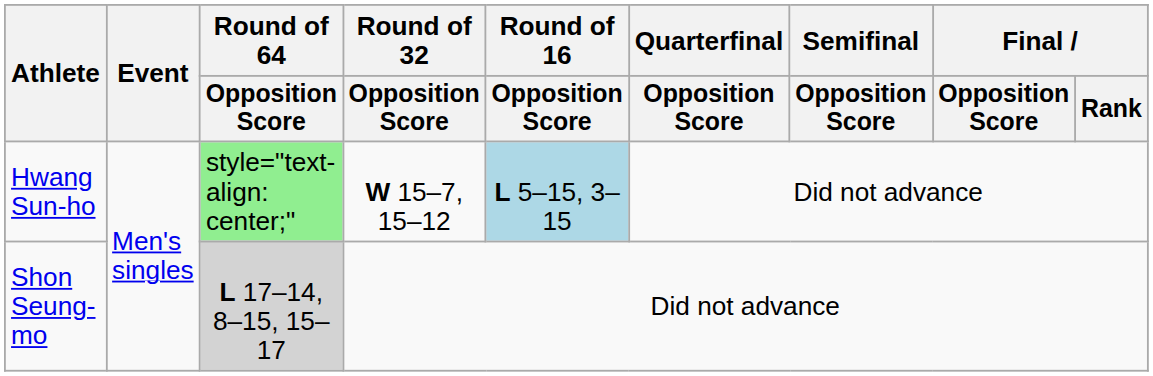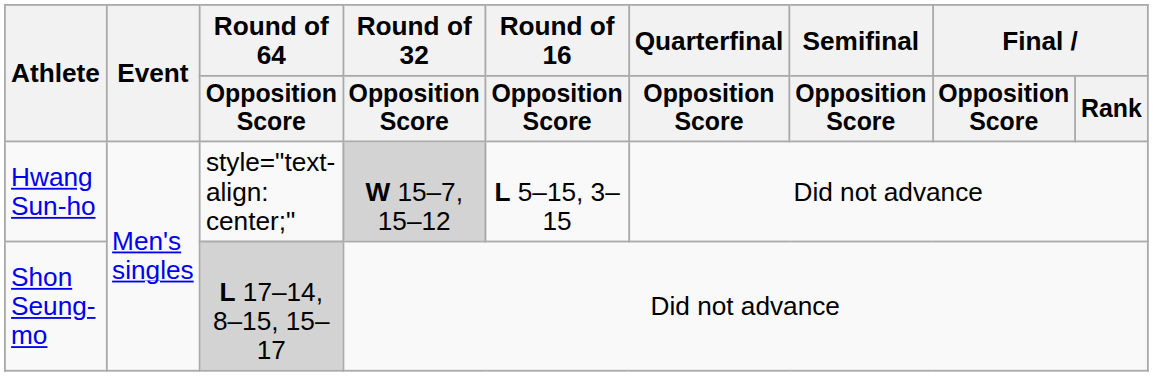(271, 192) lightgreen background -> (271, 192) no background
(414, 207) no background -> (414, 207) lightgrey background
(557, 207) lightblue background -> (557, 207) no background
